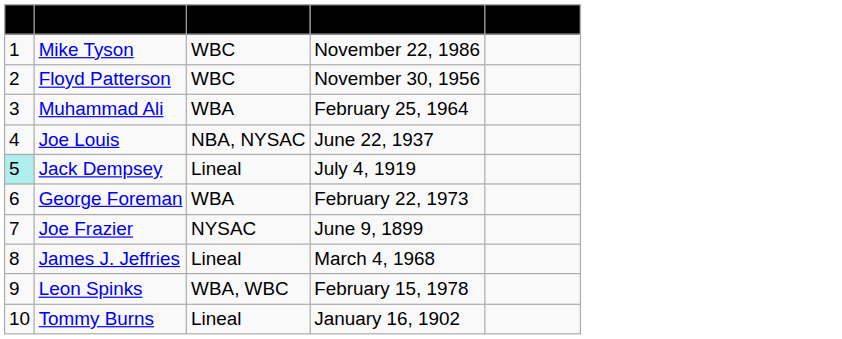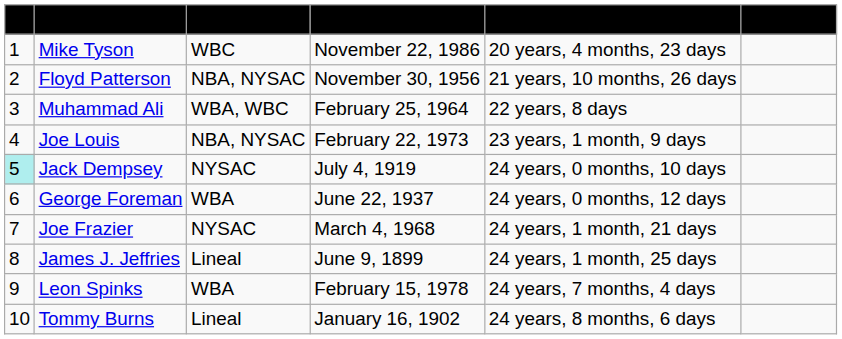+ column: (613, 19)
(213, 79) WBC -> (248, 79) NBA, NYSAC
(213, 109) WBA -> (240, 109) WBA, WBC
(374, 139) June 22, 1937 -> (391, 139) February 22, 1973
(216, 169) Lineal -> (224, 169) NYSAC
(391, 199) February 22, 1973 -> (374, 199) June 22, 1937
(369, 229) June 9, 1899 -> (375, 229) March 4, 1968
(375, 259) March 4, 1968 -> (369, 259) June 9, 1899
(240, 288) WBA, WBC -> (213, 288) WBA
